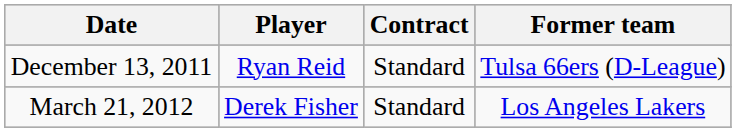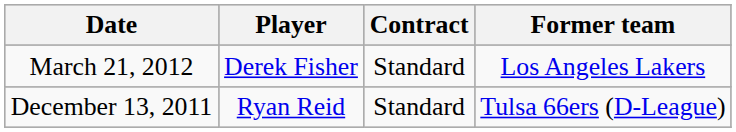rows swapped: (111, 65) <-> (111, 106)
